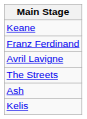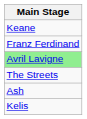(35, 59) no background -> (35, 59) lightgreen background
